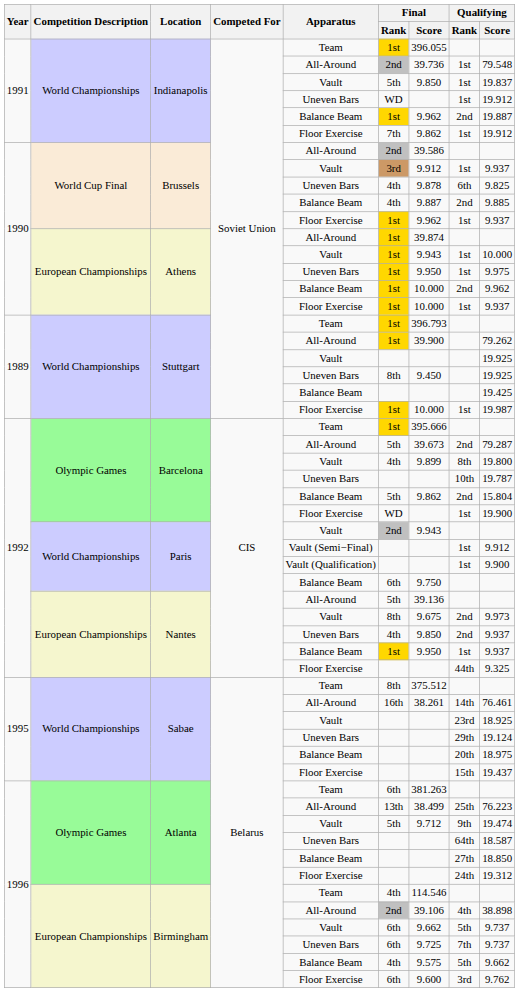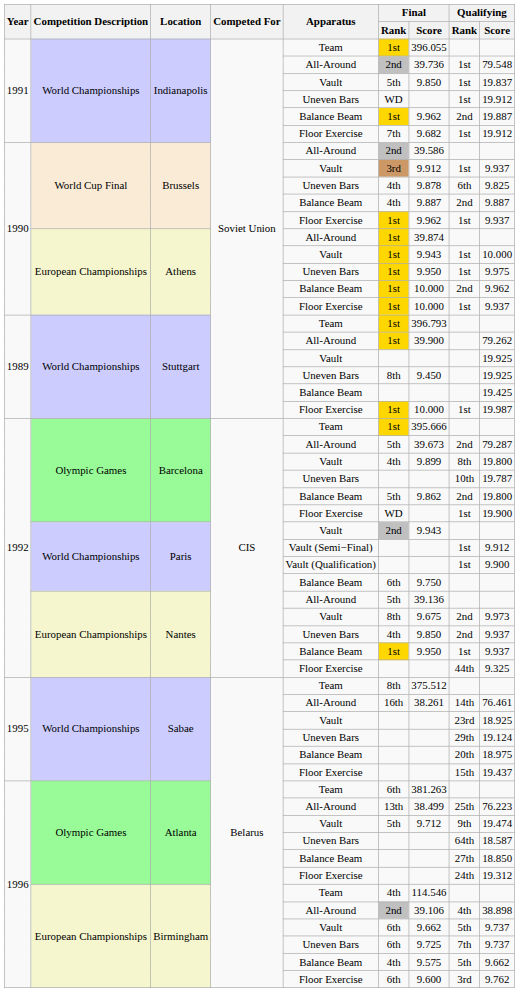(429, 133) 9.862 -> (429, 133) 9.682
(497, 202) 9.885 -> (497, 202) 9.887
(497, 496) 15.804 -> (497, 496) 19.800
